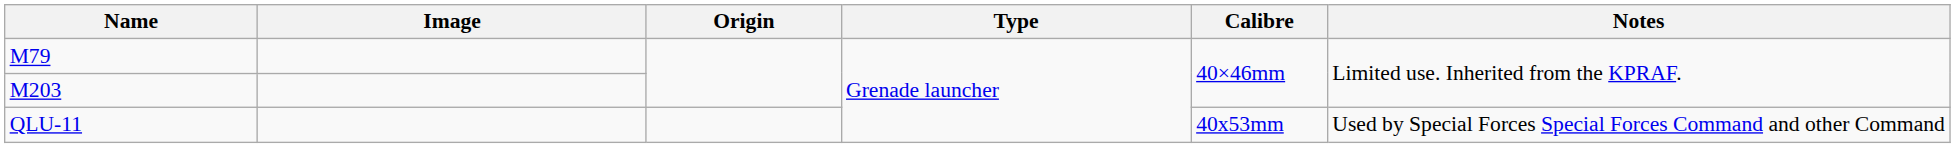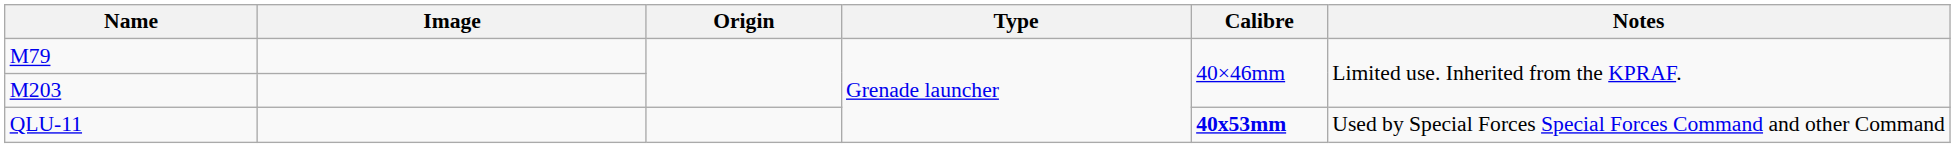(1240, 124) normal -> (1241, 124) bold
